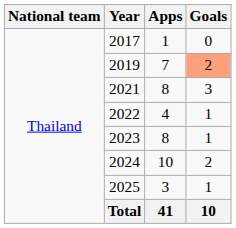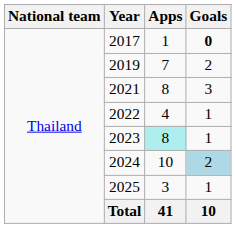(208, 41) normal -> (208, 41) bold
(208, 65) lightsalmon background -> (208, 65) no background
(165, 138) no background -> (165, 138) paleturquoise background
(208, 162) no background -> (208, 162) lightblue background
